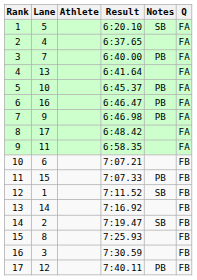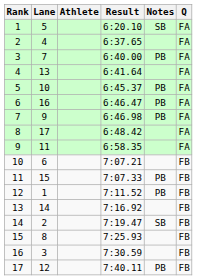(160, 192) SB -> (160, 192) PB
